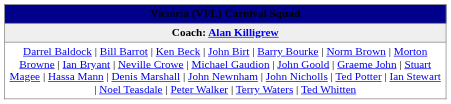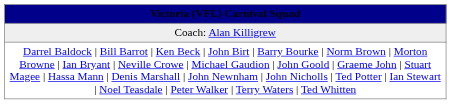(225, 32) bold -> (225, 32) normal
